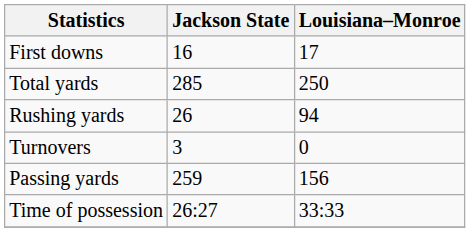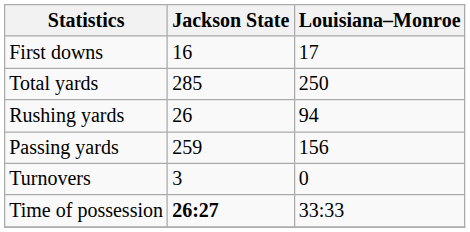rows swapped: (64, 178) <-> (50, 147)
(195, 210) normal -> (196, 210) bold
